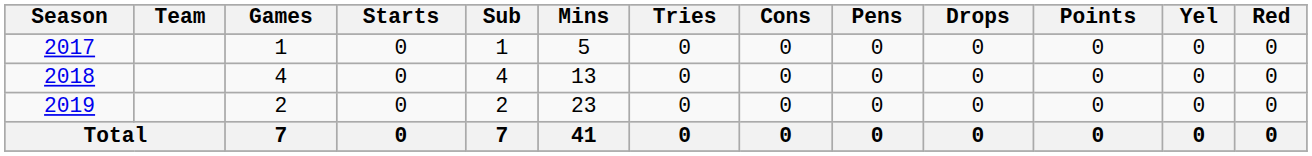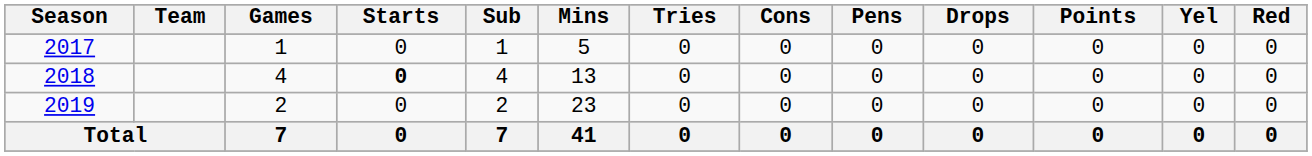(401, 78) normal -> (401, 78) bold
